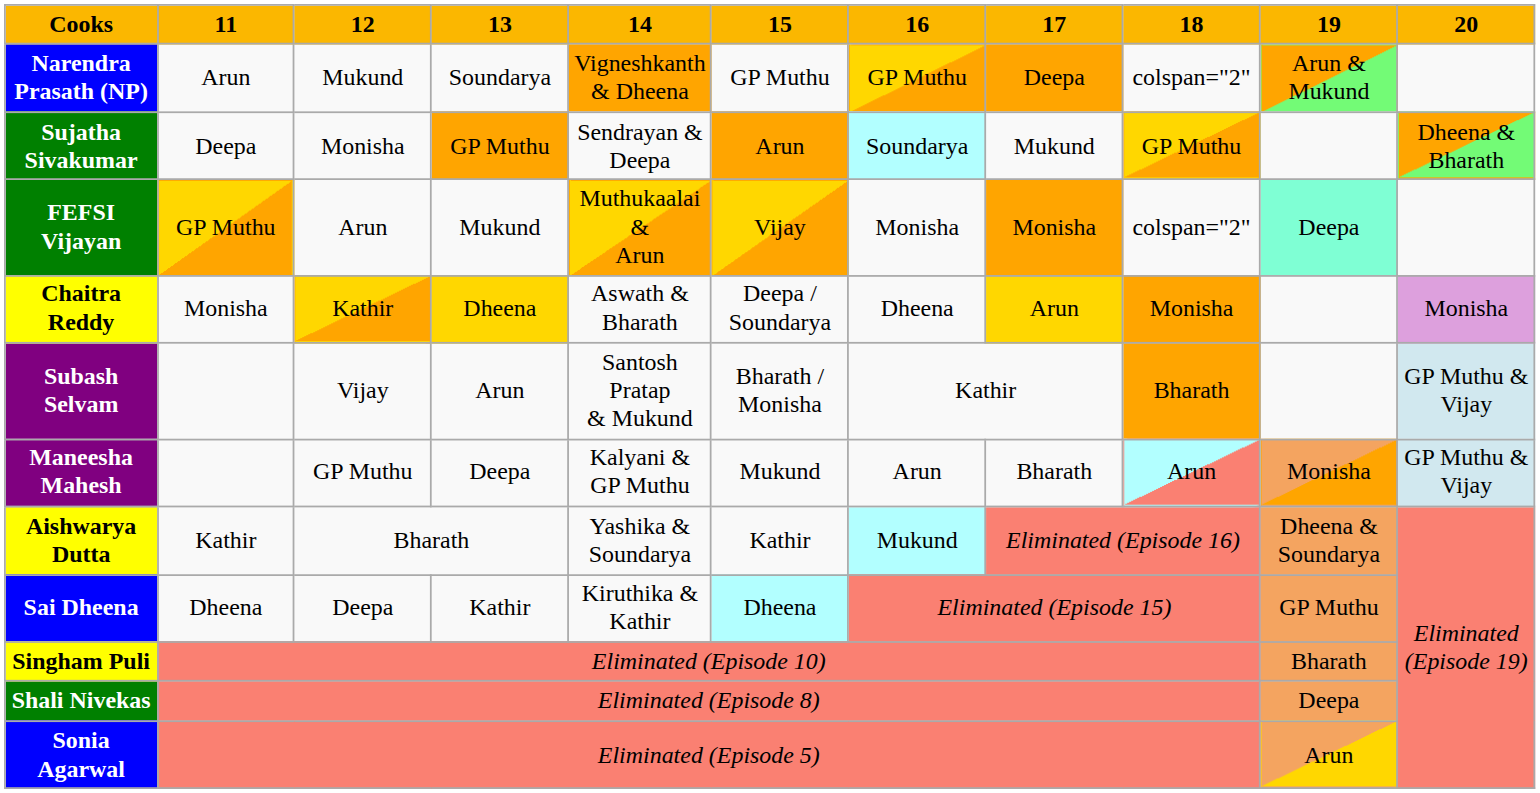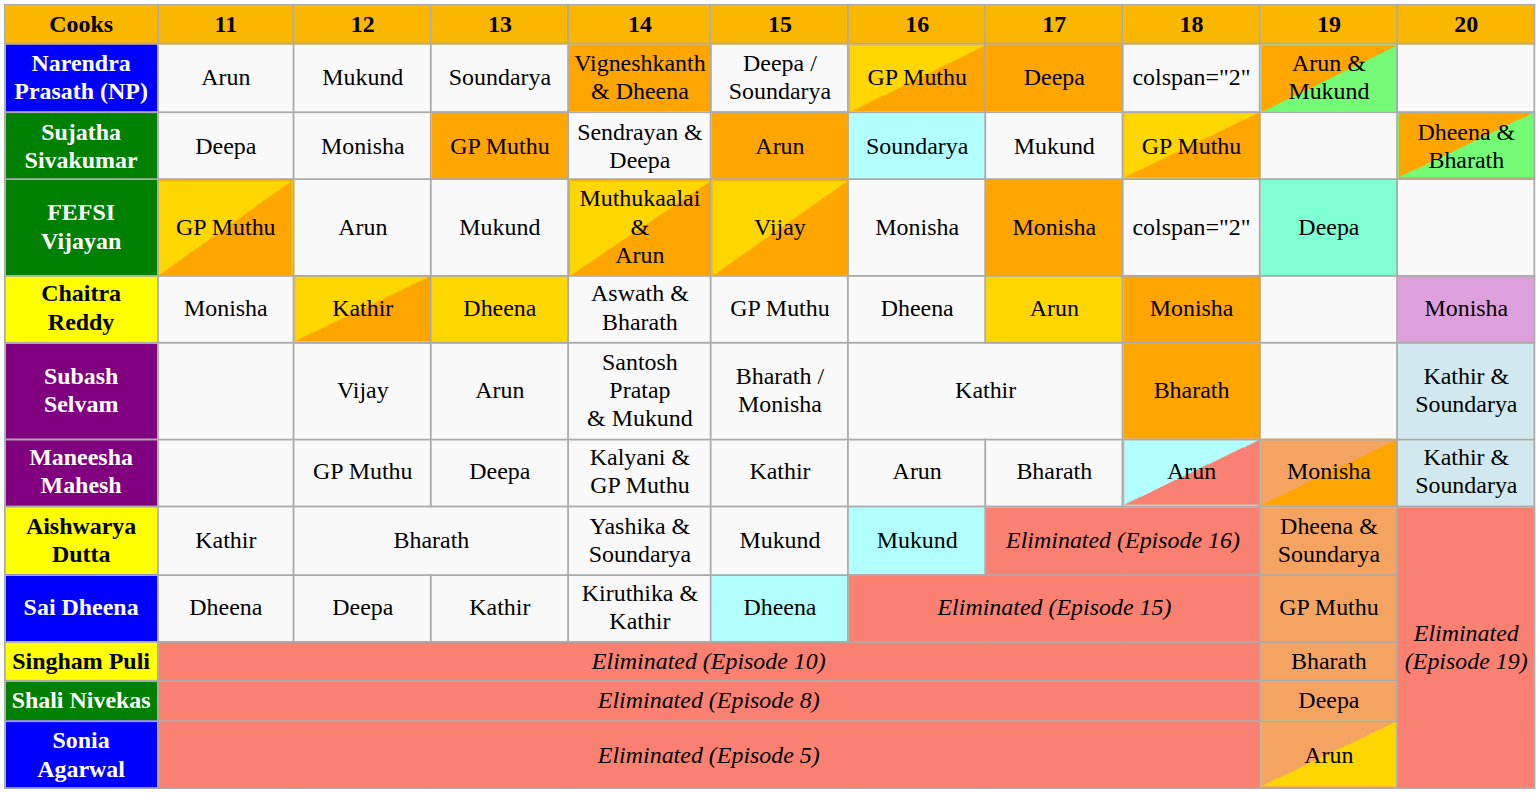(780, 77) GP Muthu -> (780, 77) Deepa / Soundarya
(780, 308) Deepa / Soundarya -> (780, 308) GP Muthu
(1466, 390) GP Muthu & Vijay -> (1466, 390) Kathir & Soundarya
(780, 471) Mukund -> (780, 471) Kathir
(1466, 471) GP Muthu & Vijay -> (1466, 471) Kathir & Soundarya
(780, 539) Kathir -> (780, 539) Mukund
